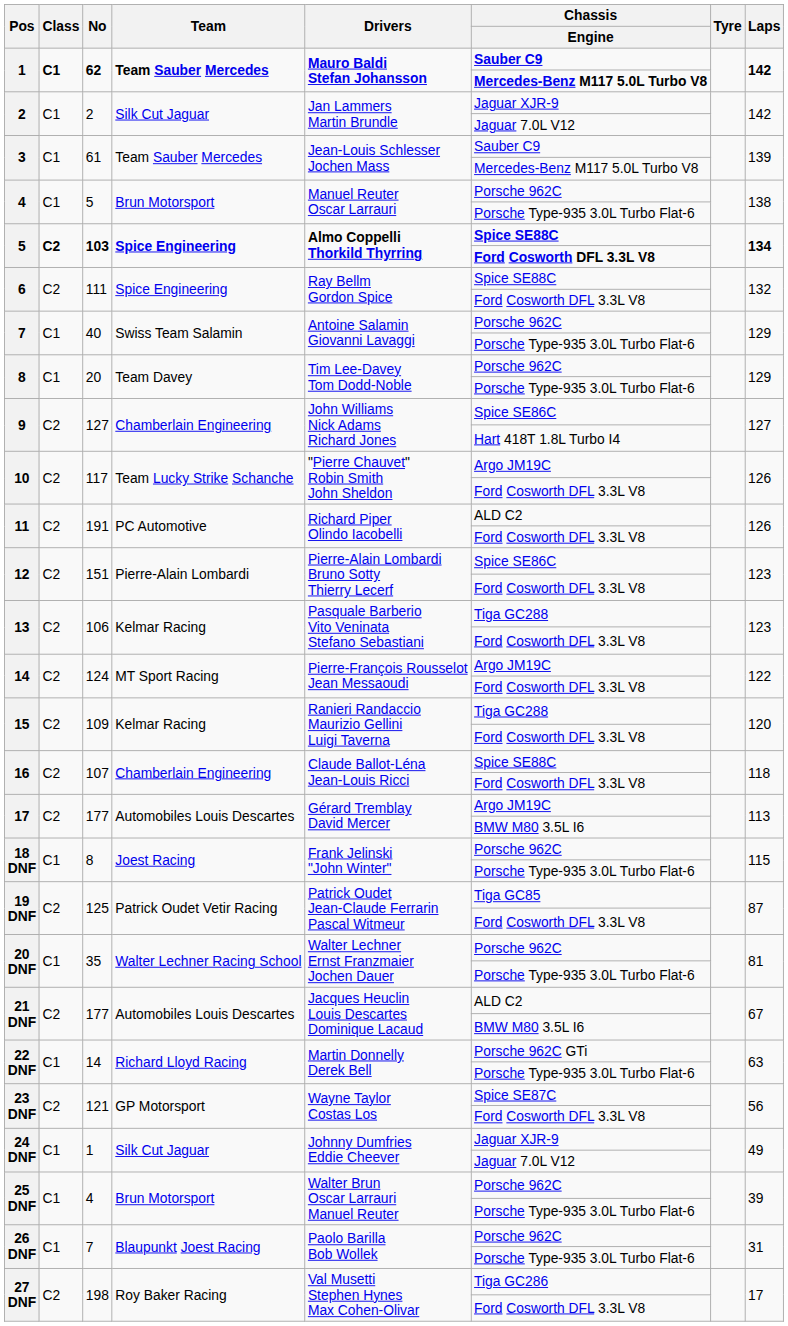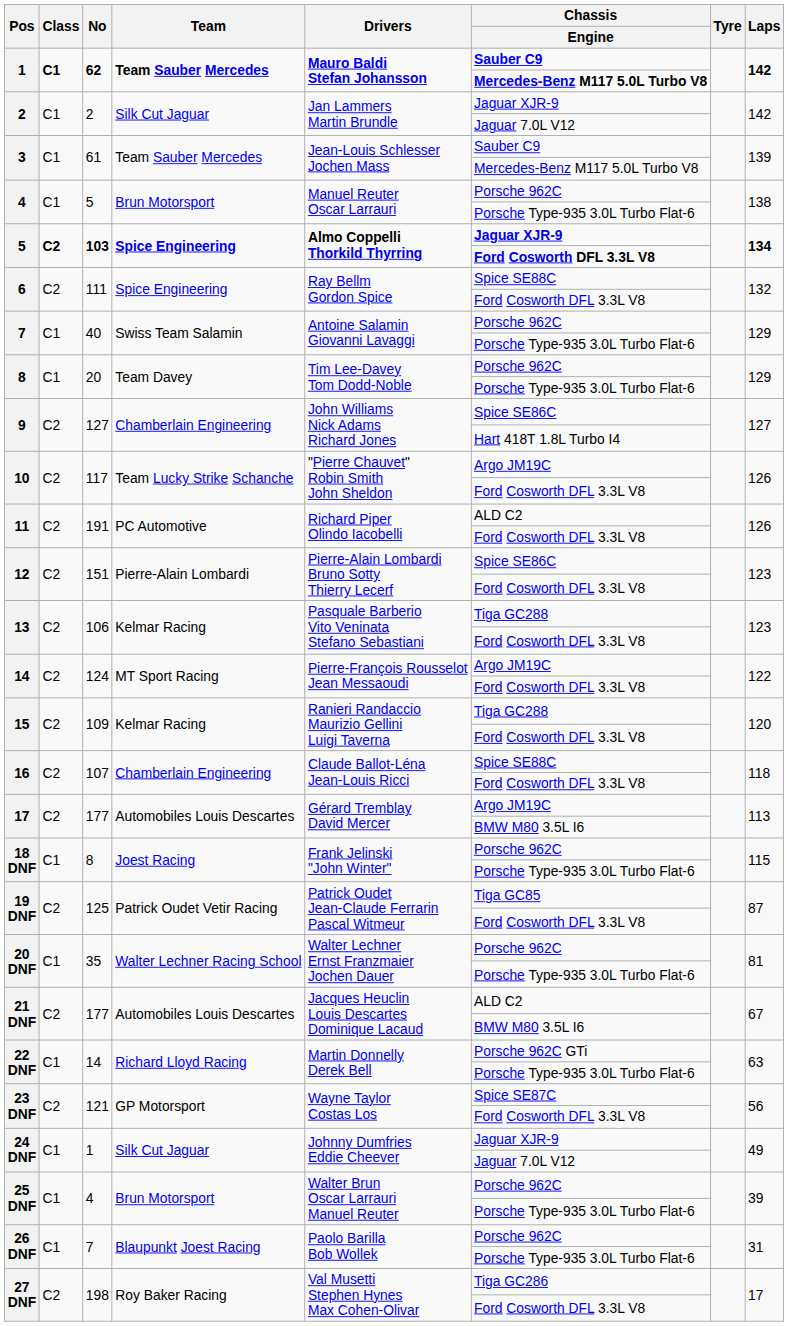(516, 235) Spice SE88C -> (518, 235) Jaguar XJR-9
